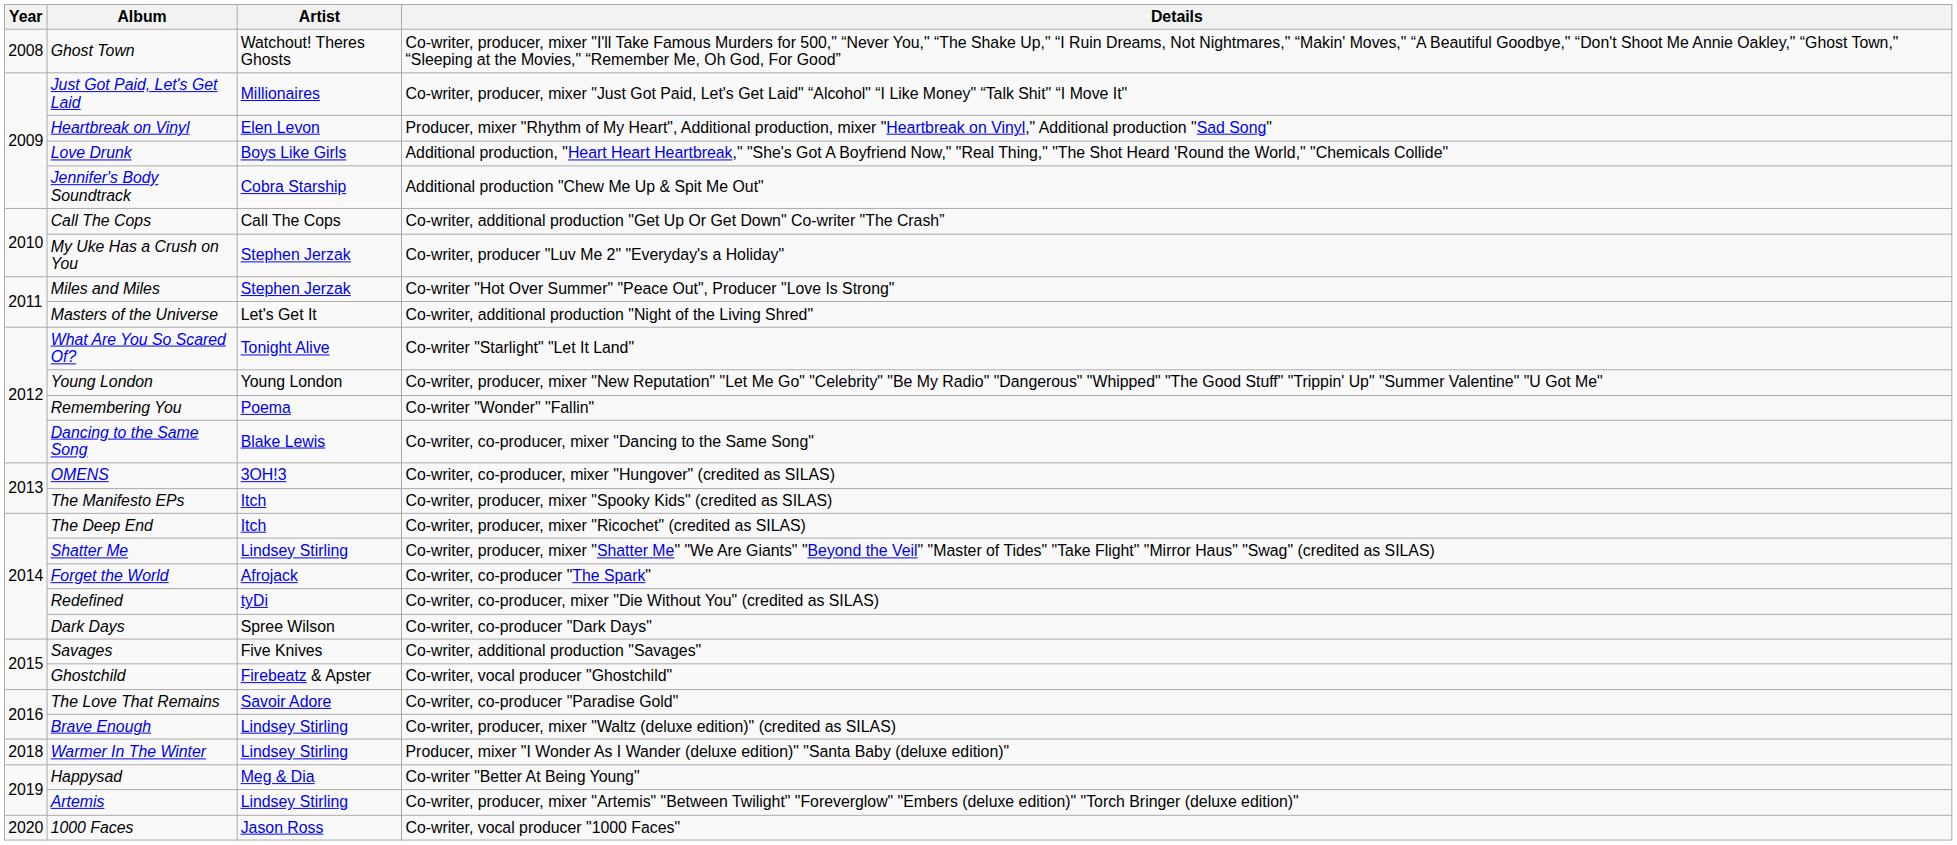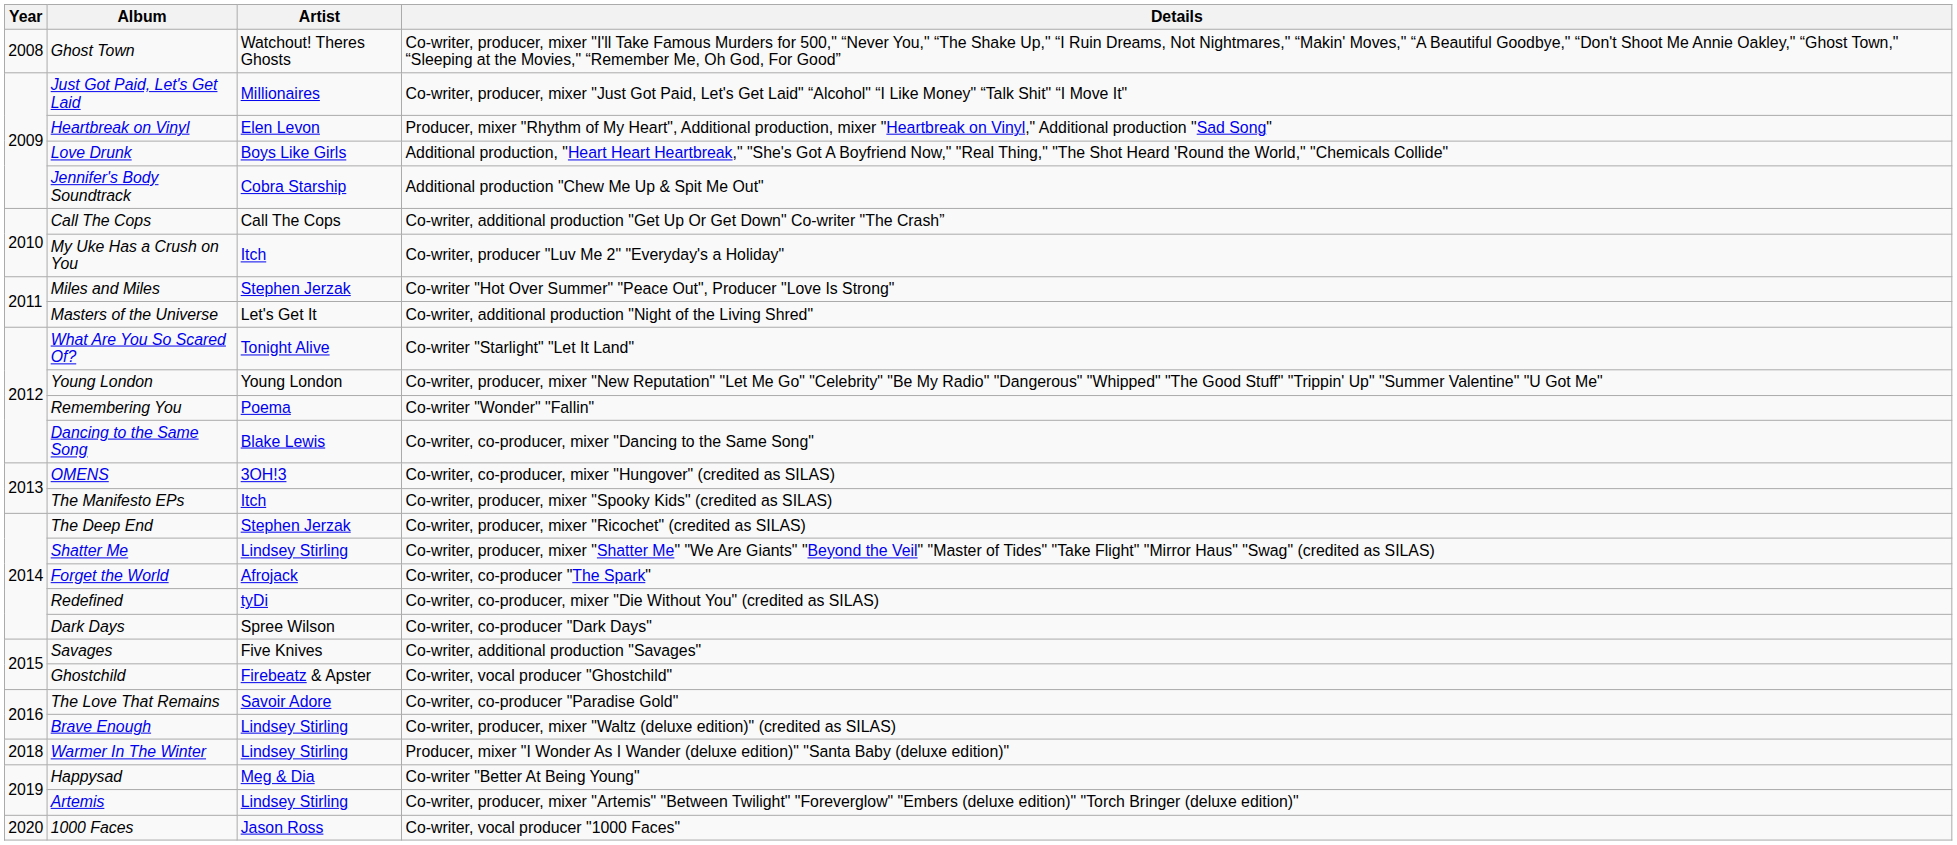(296, 255) Stephen Jerzak -> (253, 255) Itch
(253, 525) Itch -> (296, 525) Stephen Jerzak
